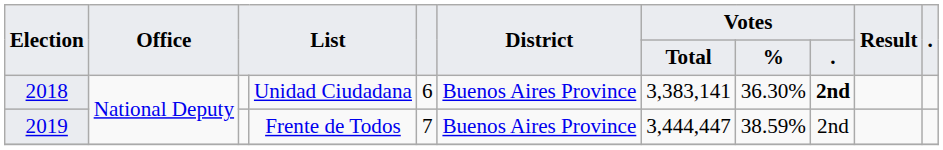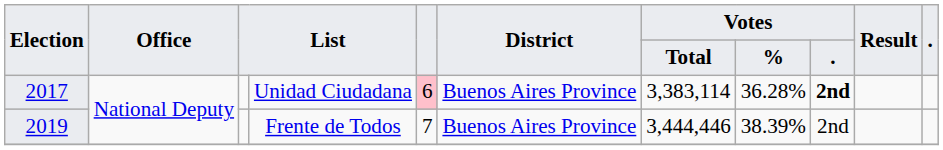(47, 92) 2018 -> (47, 92) 2017
(427, 92) no background -> (427, 92) pink background
(689, 92) 3,383,141 -> (689, 92) 3,383,114
(773, 92) 36.30% -> (773, 92) 36.28%
(689, 127) 3,444,447 -> (689, 127) 3,444,446
(773, 127) 38.59% -> (773, 127) 38.39%
